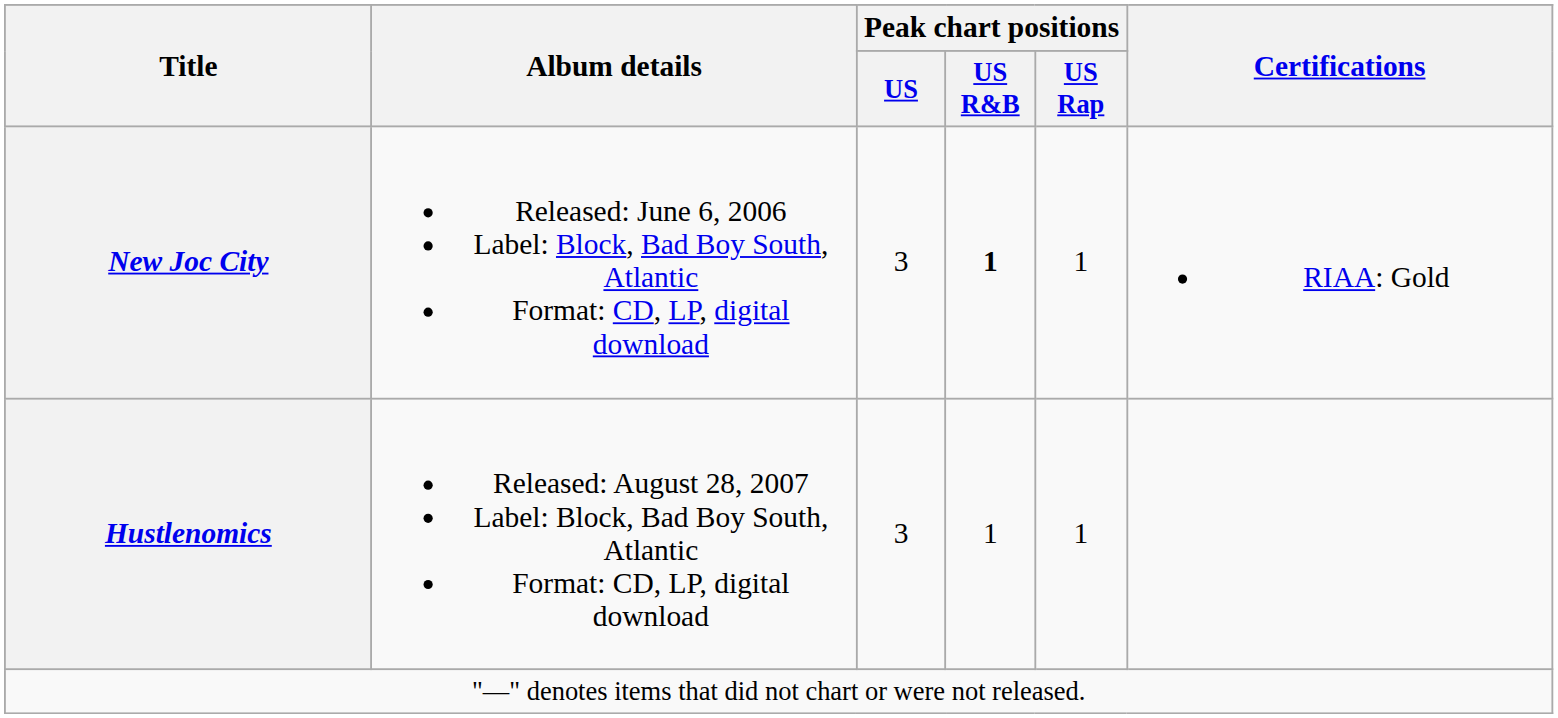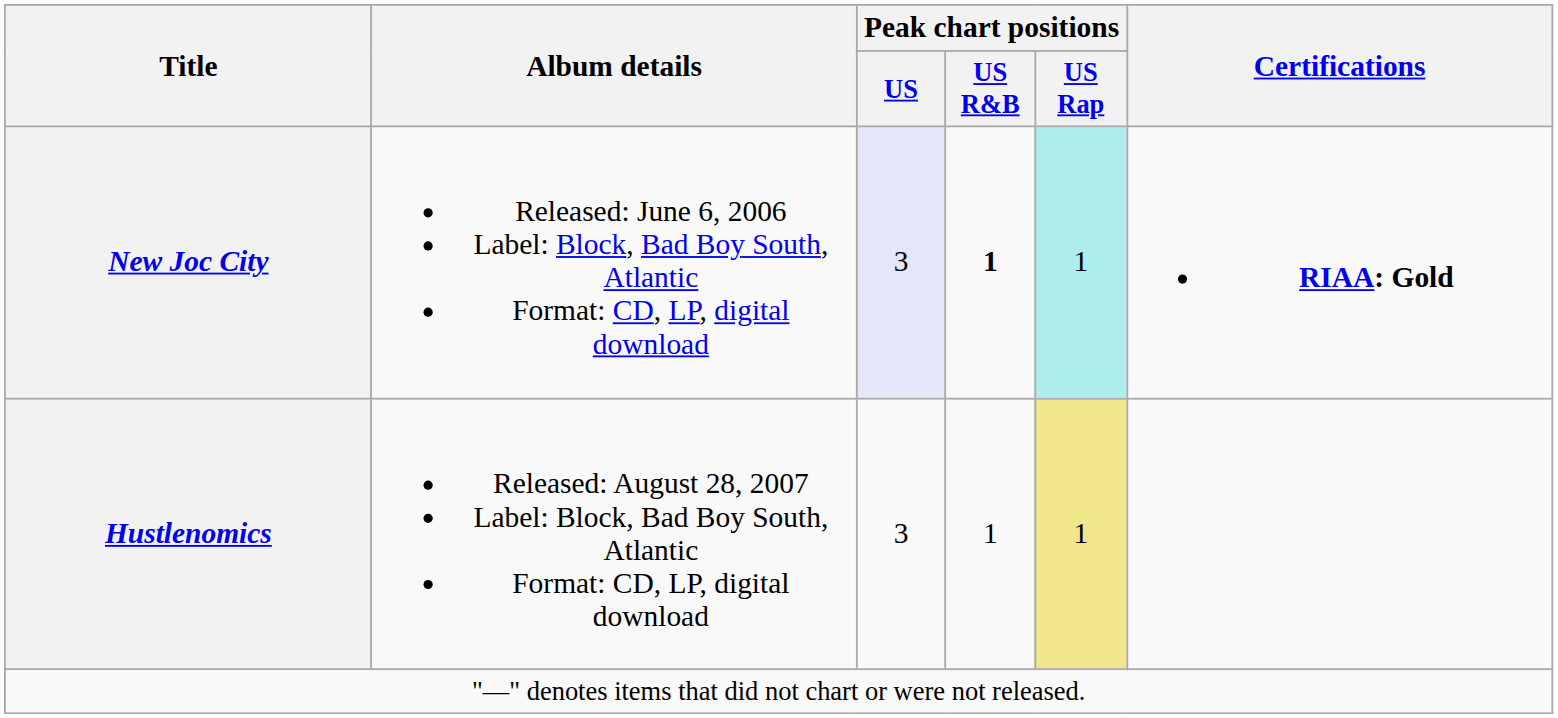(901, 261) no background -> (901, 261) lavender background
(1081, 261) no background -> (1081, 261) paleturquoise background
(1340, 279) normal -> (1340, 279) bold
(1081, 532) no background -> (1081, 532) khaki background
